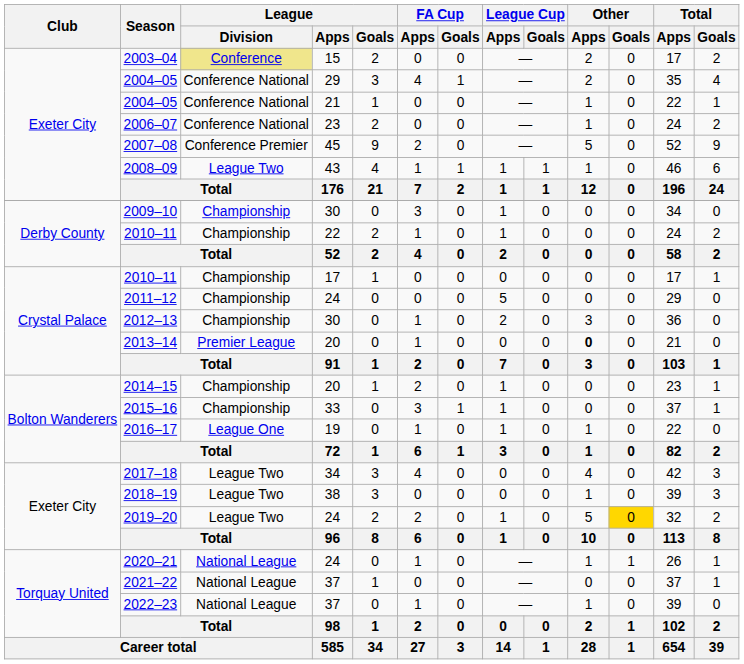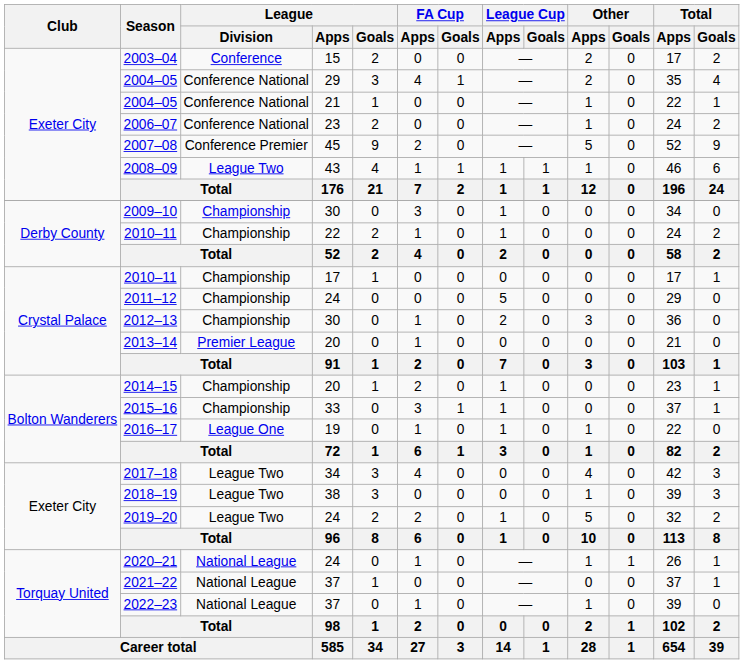(246, 59) khaki background -> (246, 59) no background
(588, 342) bold -> (588, 342) normal
(631, 517) gold background -> (631, 517) no background
